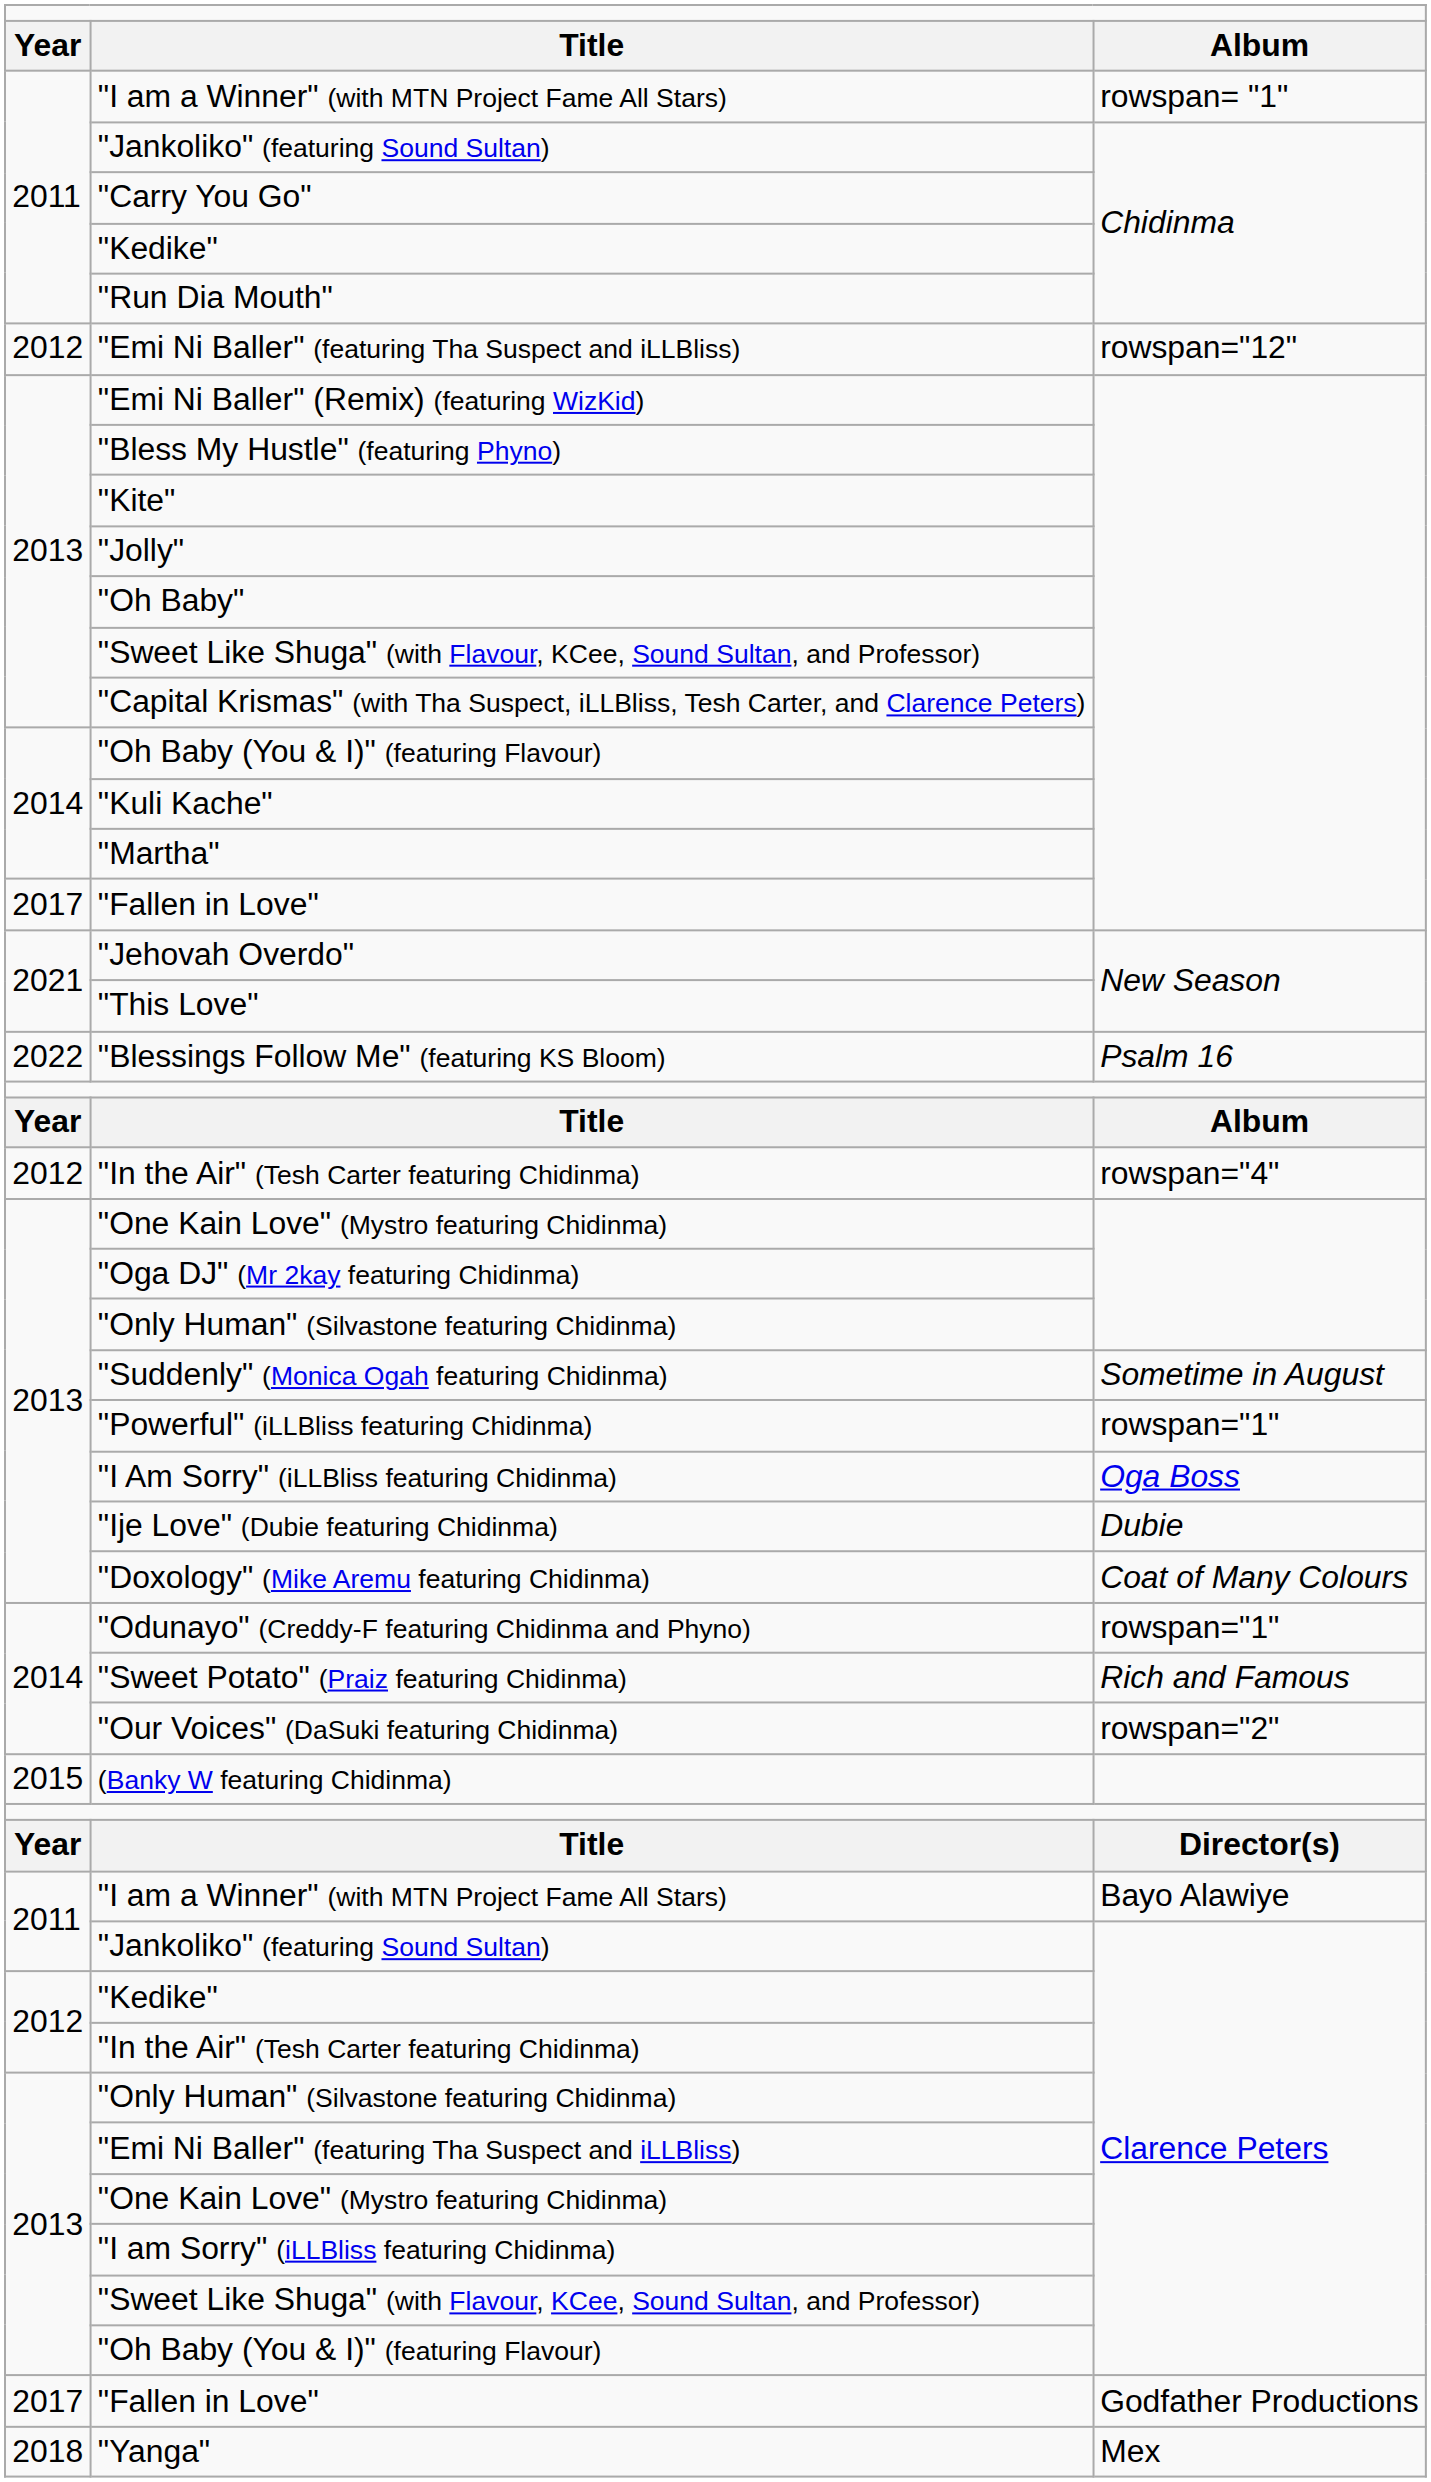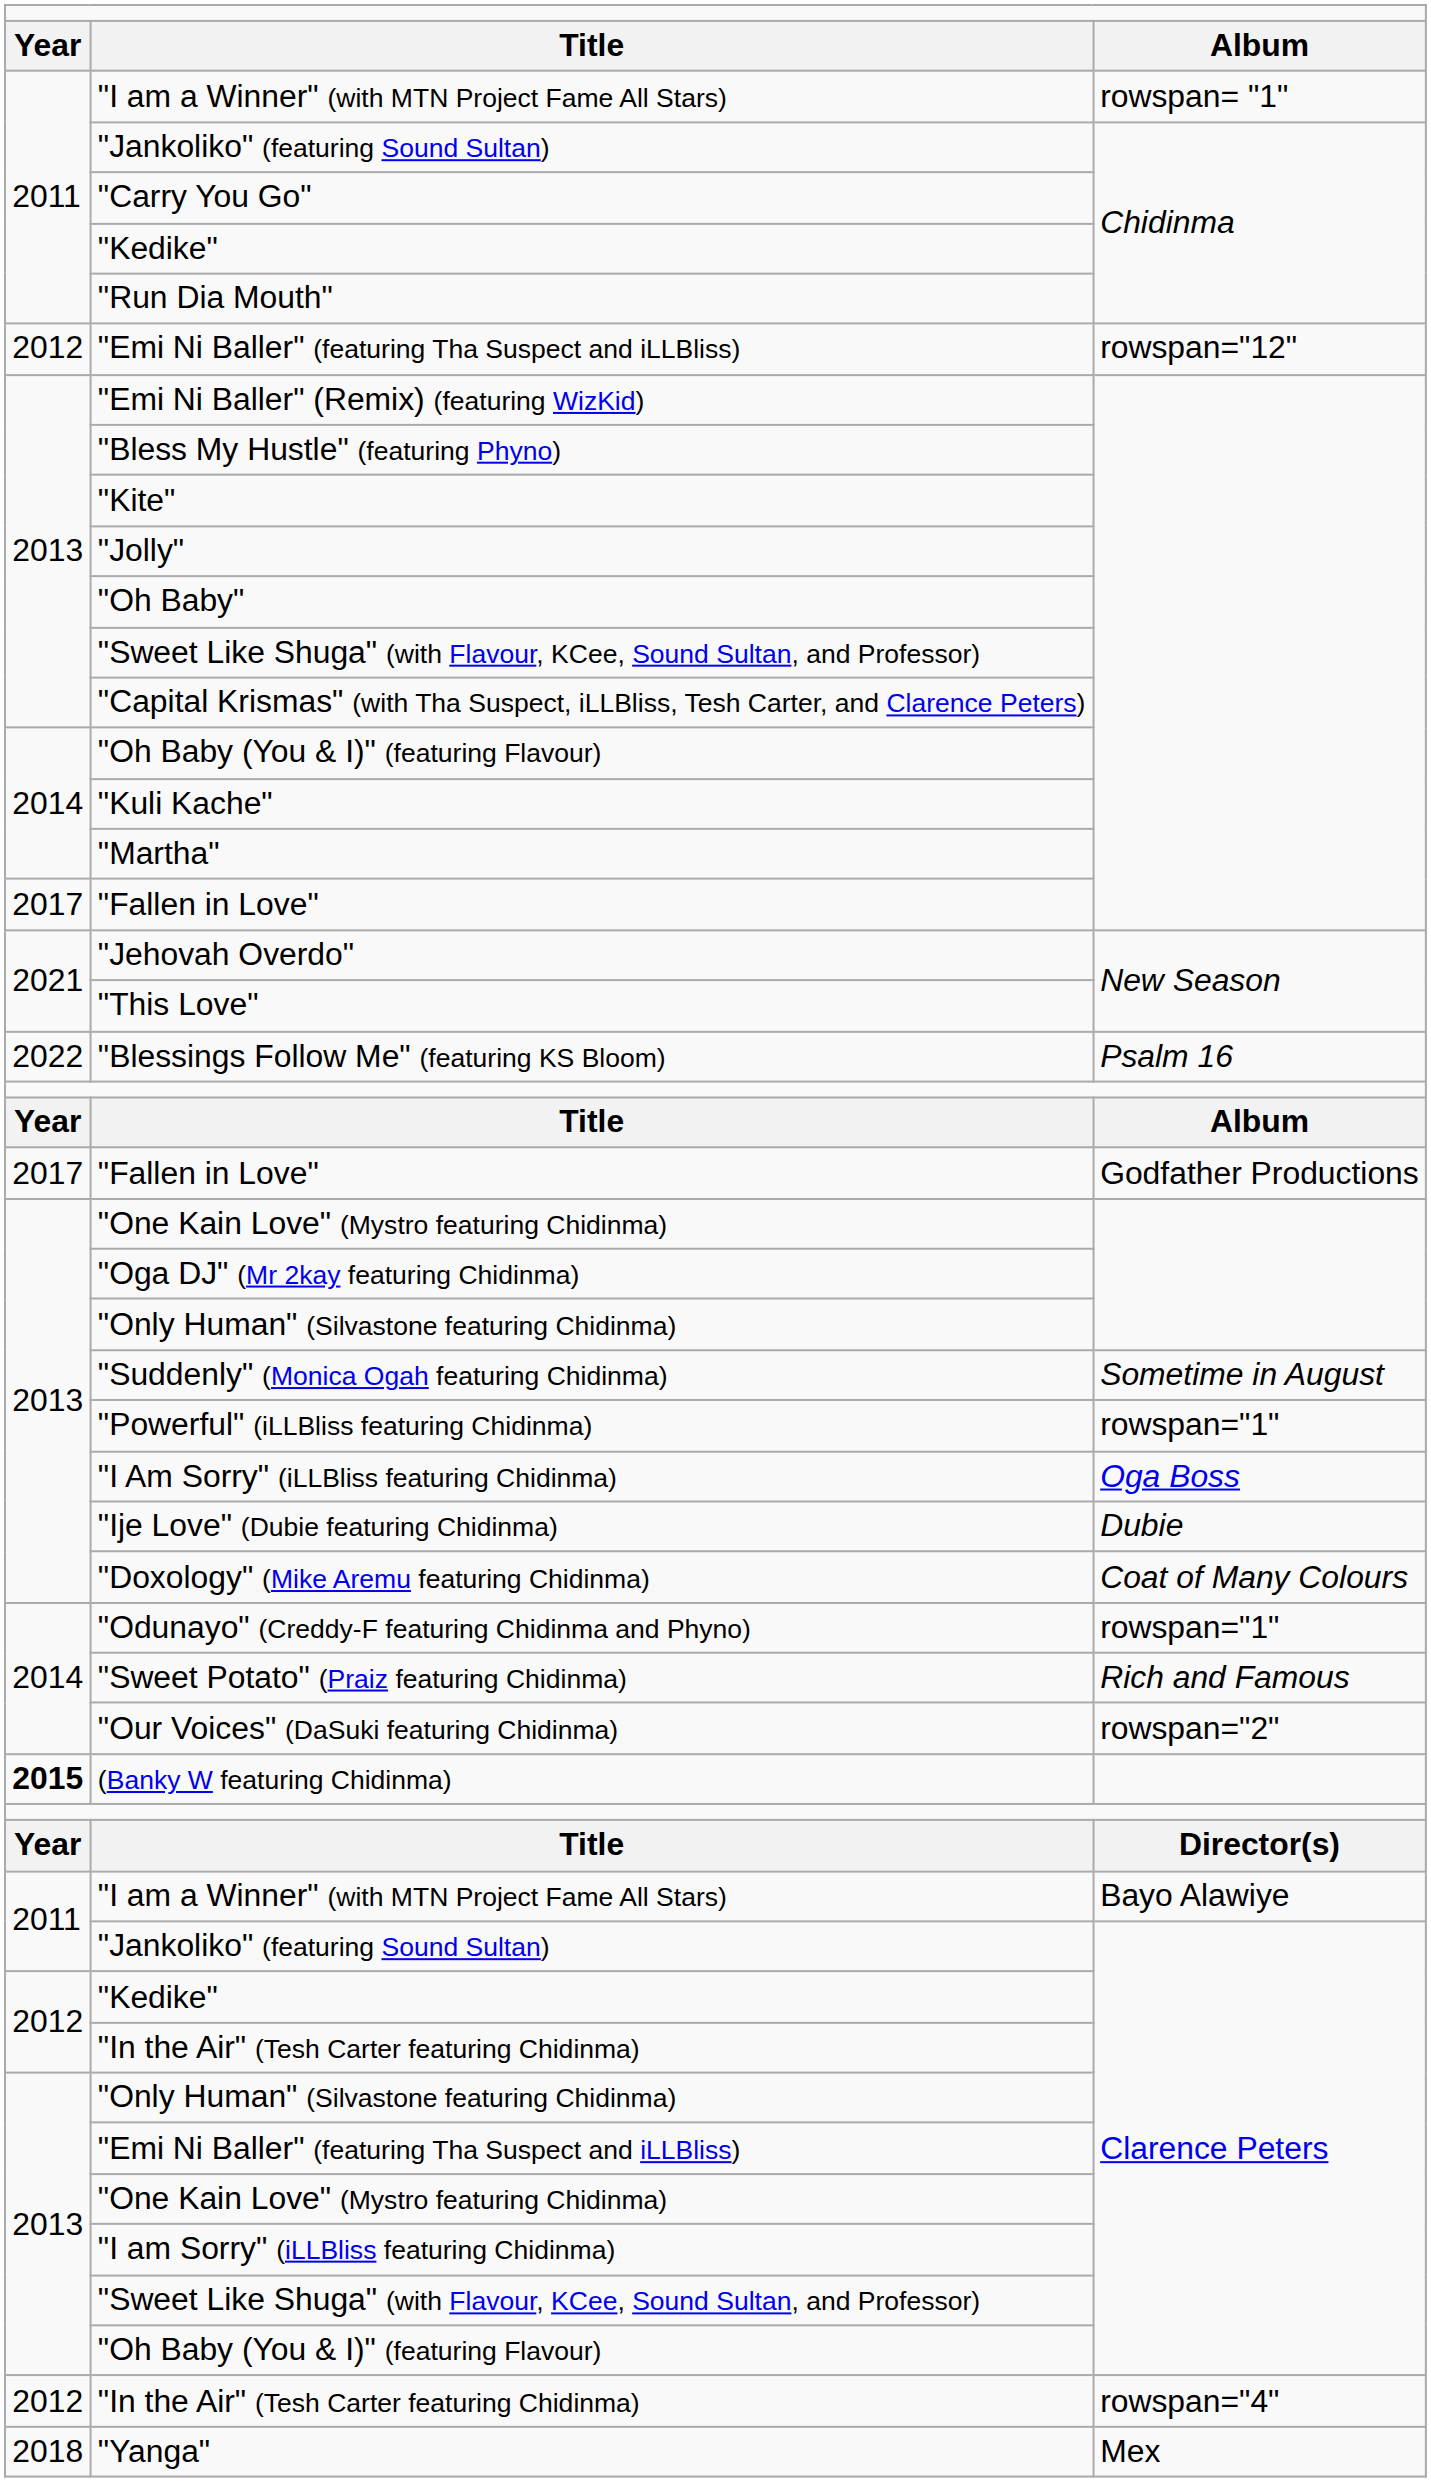rows swapped: (369, 1172) <-> (208, 2400)
(48, 1778) normal -> (48, 1778) bold
